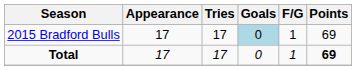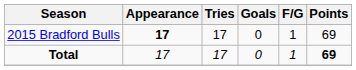(162, 34) normal -> (162, 34) bold
(258, 34) lightblue background -> (258, 34) no background
